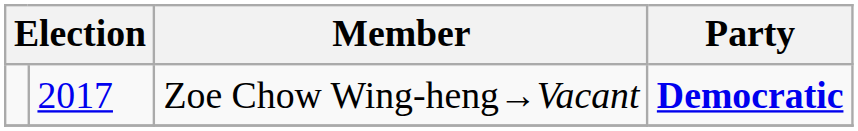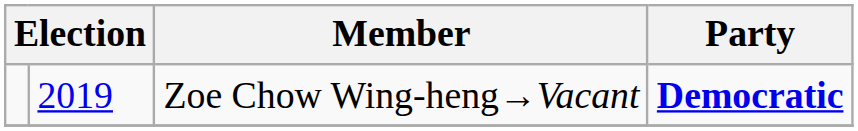(75, 94) 2017 -> (75, 94) 2019
